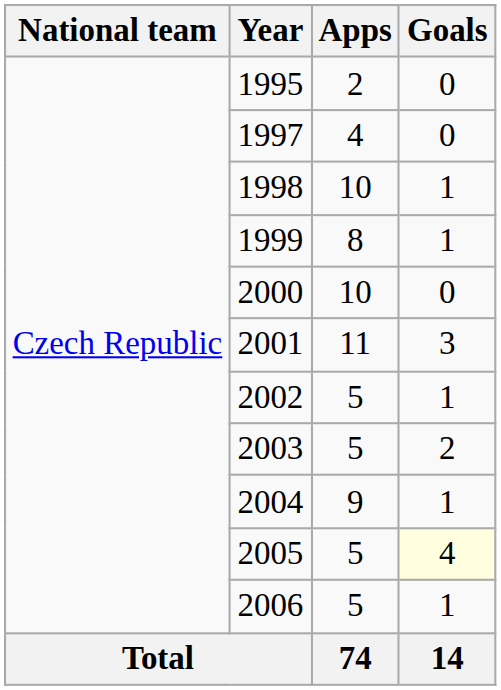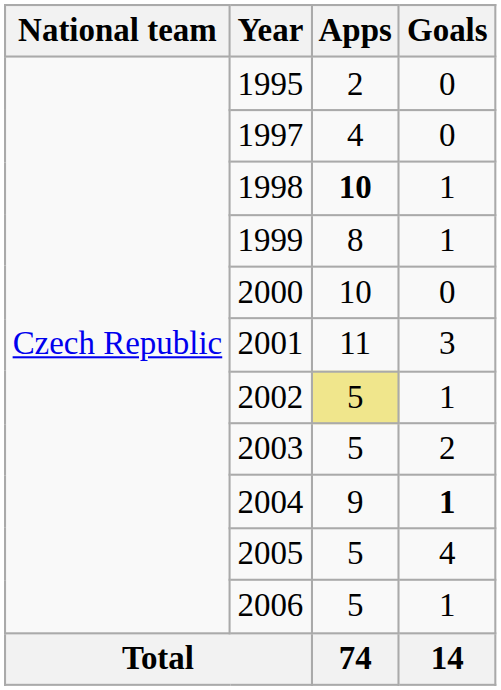(355, 187) normal -> (355, 187) bold
(355, 396) no background -> (355, 396) khaki background
(447, 501) normal -> (447, 501) bold
(447, 553) lightyellow background -> (447, 553) no background
